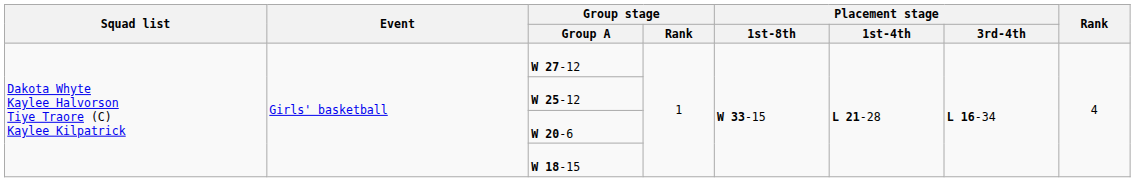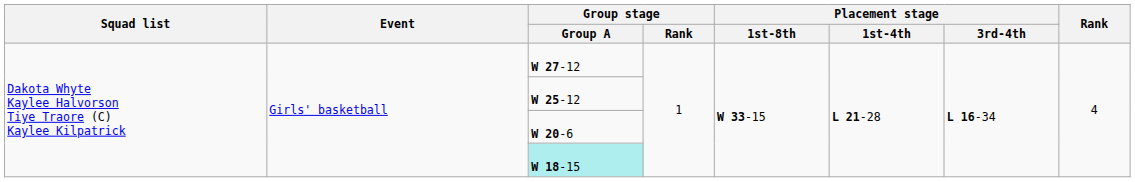(556, 167) no background -> (556, 167) paleturquoise background
